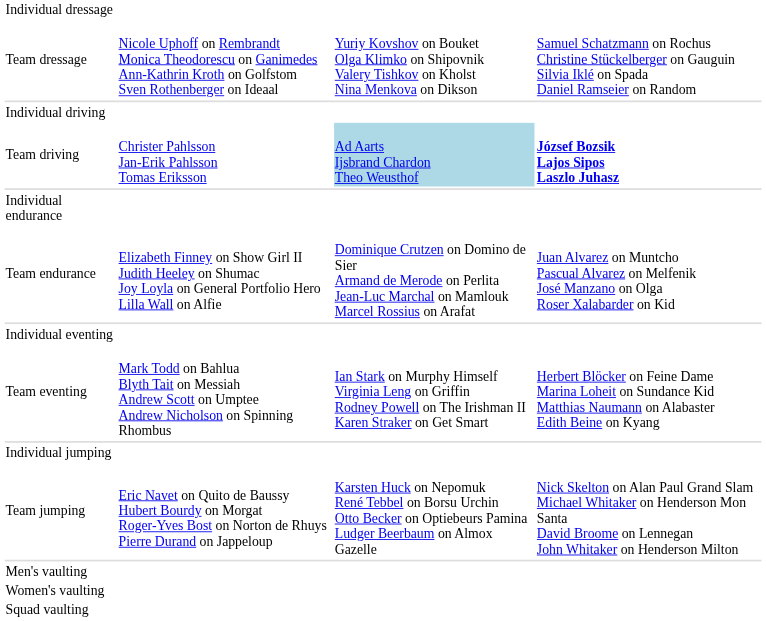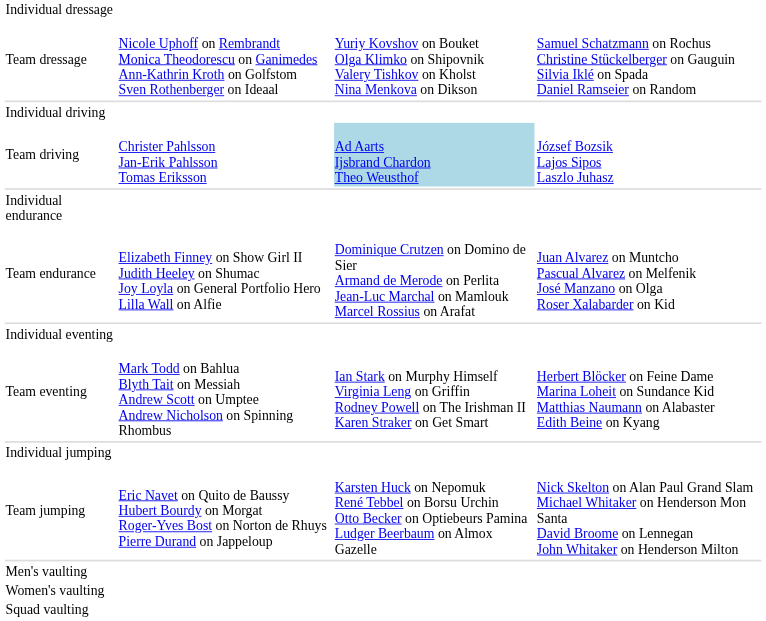(578, 162) bold -> (575, 162) normal
